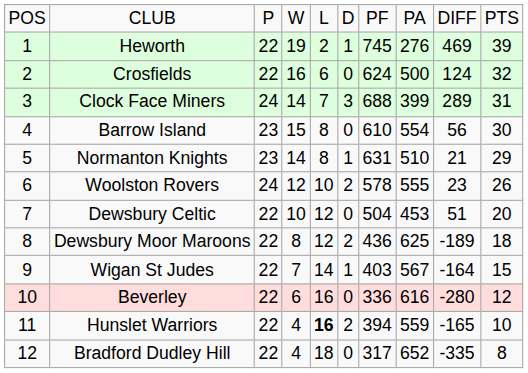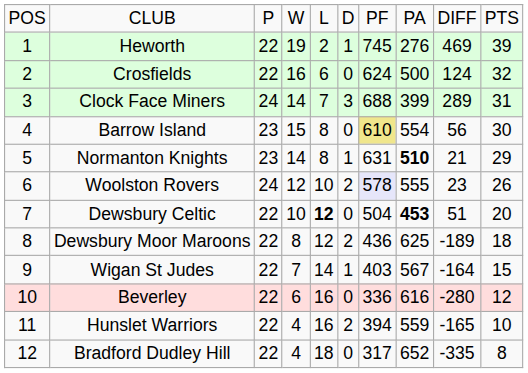(377, 130) no background -> (377, 130) khaki background
(415, 158) normal -> (415, 158) bold
(377, 185) no background -> (377, 185) lavender background
(324, 213) normal -> (324, 213) bold
(415, 213) normal -> (415, 213) bold
(324, 325) bold -> (324, 325) normal
